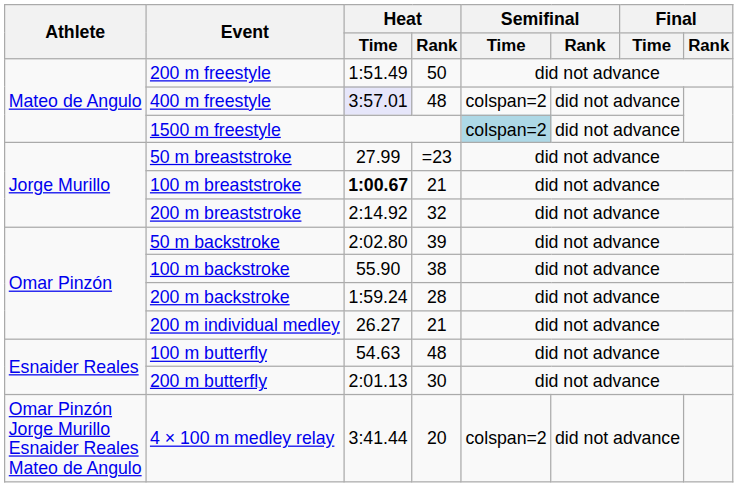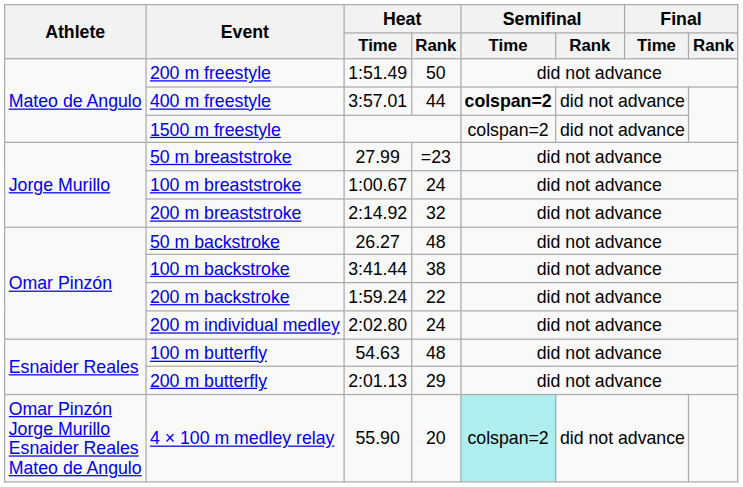(378, 101) lavender background -> (378, 101) no background
(437, 101) 48 -> (436, 101) 44
(506, 101) normal -> (508, 101) bold
(506, 129) lightblue background -> (508, 129) no background
(378, 185) bold -> (378, 185) normal
(437, 185) 21 -> (436, 185) 24
(378, 241) 2:02.80 -> (378, 241) 26.27
(437, 241) 39 -> (436, 241) 48
(378, 269) 55.90 -> (378, 269) 3:41.44
(437, 297) 28 -> (436, 297) 22
(378, 325) 26.27 -> (378, 325) 2:02.80
(437, 325) 21 -> (436, 325) 24
(437, 381) 30 -> (436, 381) 29
(378, 439) 3:41.44 -> (378, 439) 55.90
(506, 439) no background -> (508, 439) paleturquoise background
